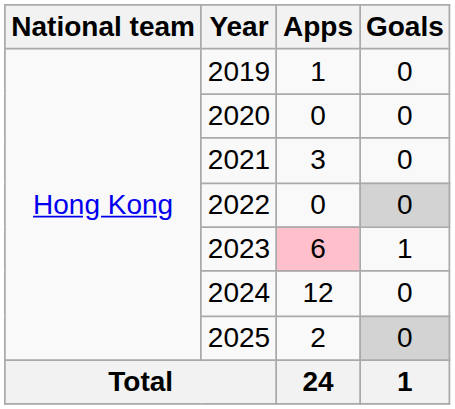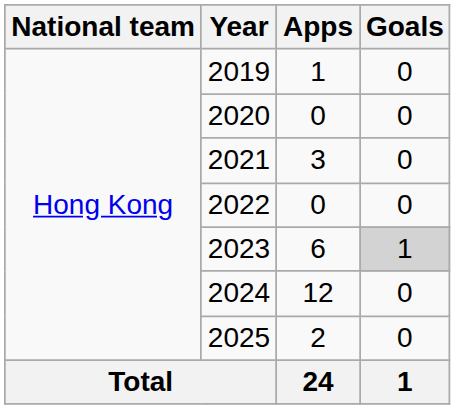(405, 204) lightgrey background -> (405, 204) no background
(318, 248) pink background -> (318, 248) no background
(405, 248) no background -> (405, 248) lightgrey background
(405, 337) lightgrey background -> (405, 337) no background
